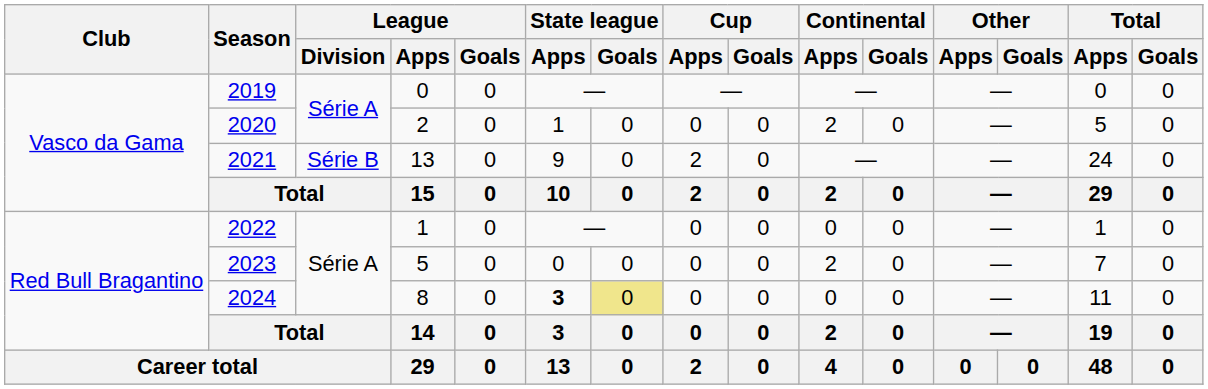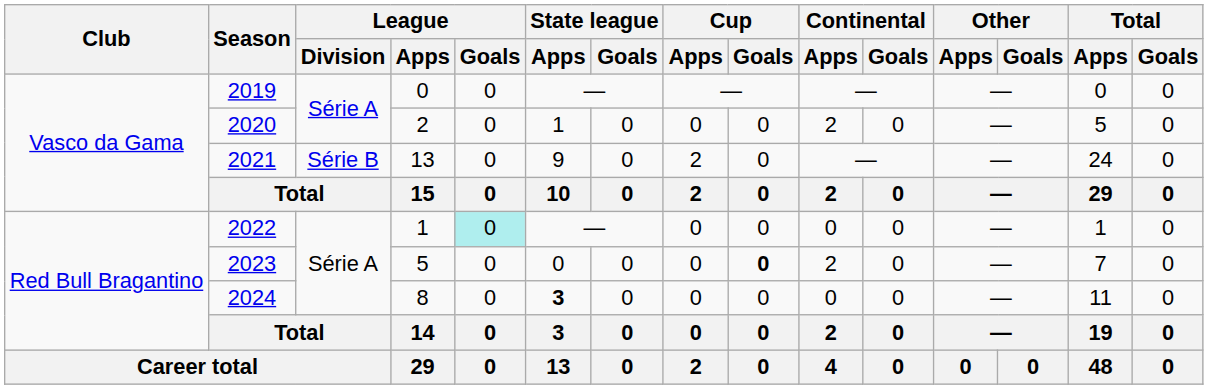(490, 228) no background -> (490, 228) paleturquoise background
(763, 263) normal -> (763, 263) bold
(627, 297) khaki background -> (627, 297) no background
